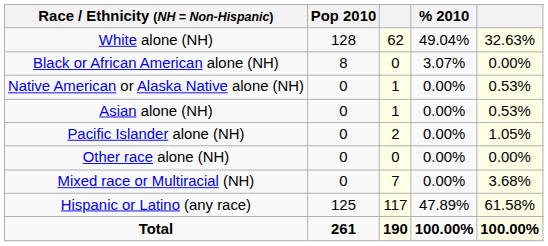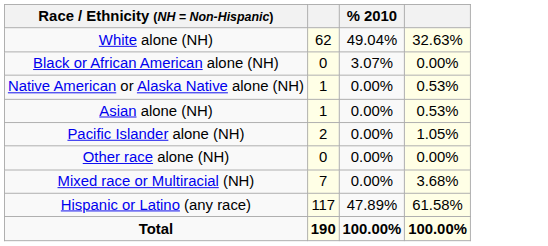- column: (344, 16)
